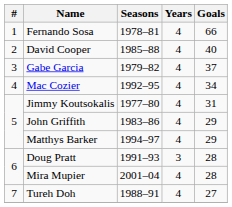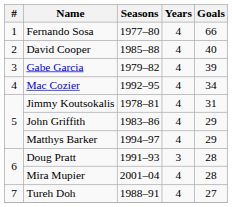(140, 31) 1978–81 -> (140, 31) 1977–80
(211, 67) 37 -> (211, 67) 39
(140, 103) 1977–80 -> (140, 103) 1978–81
